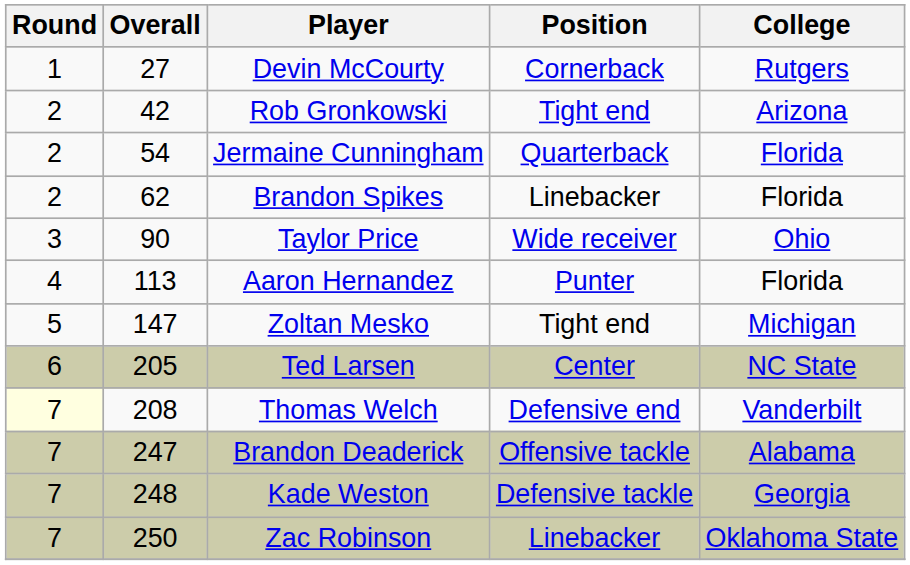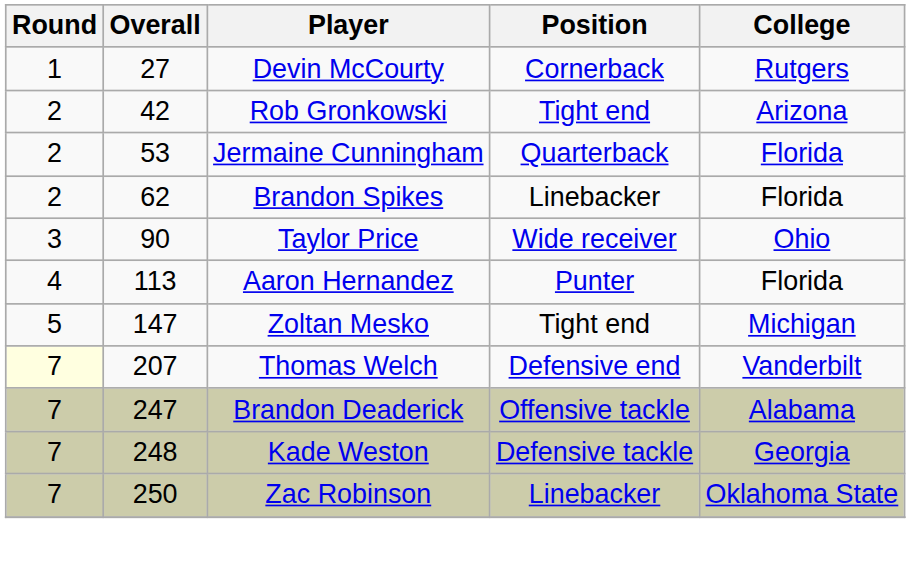(155, 153) 54 -> (155, 153) 53
- row: (348, 366)
(155, 409) 208 -> (155, 366) 207
